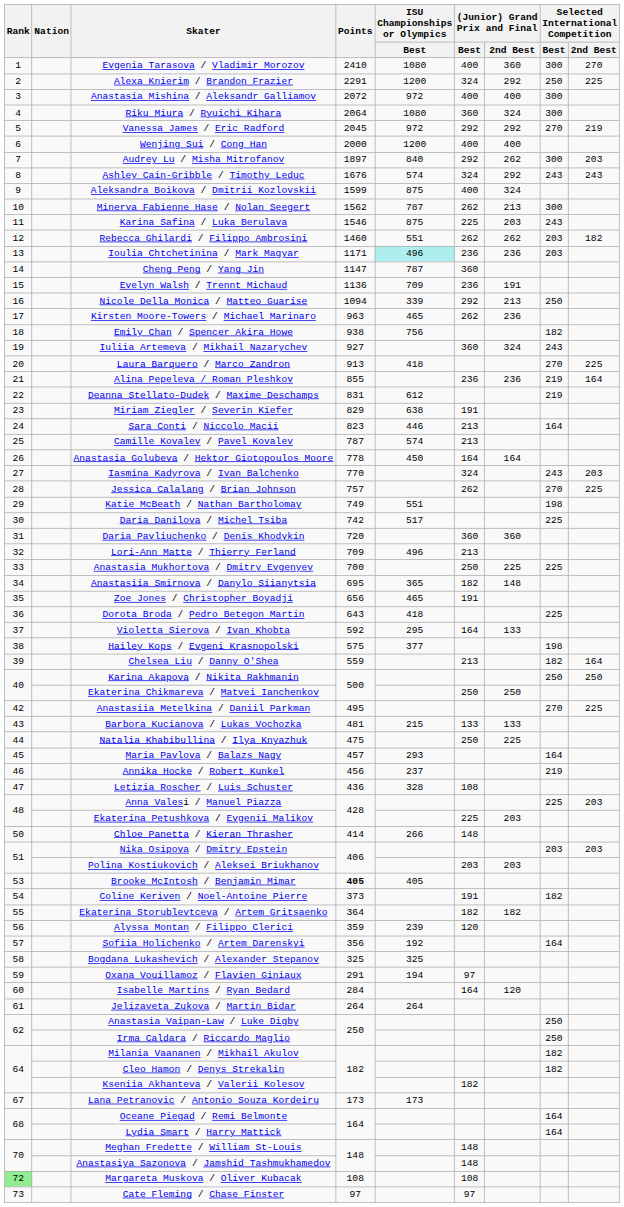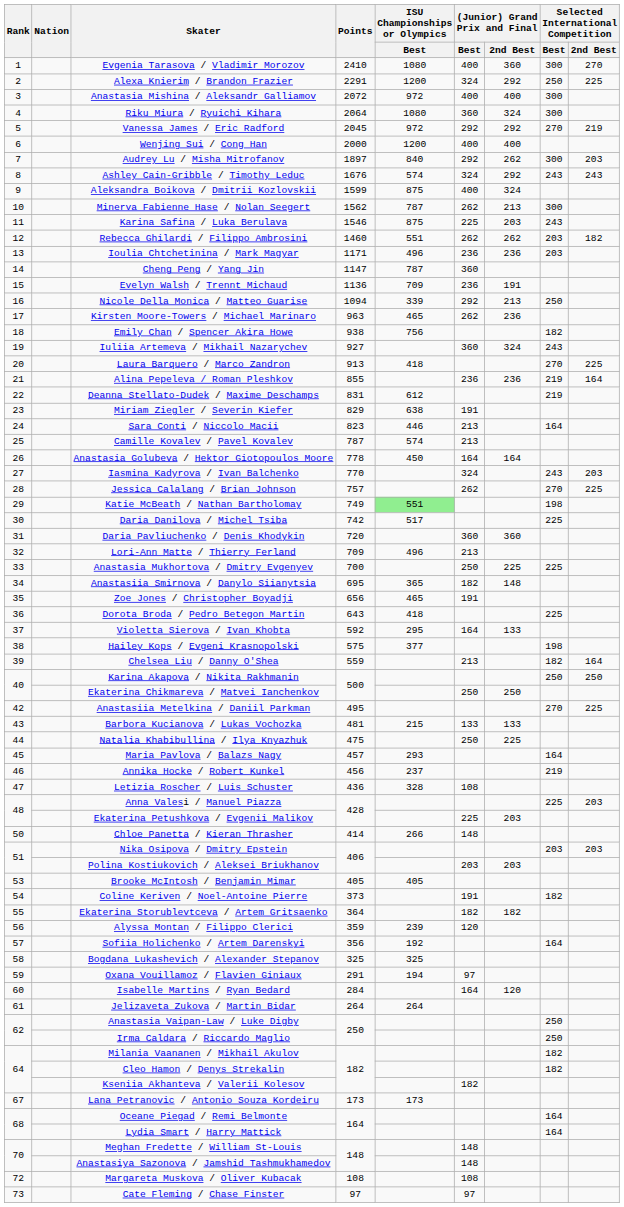(415, 254) paleturquoise background -> (415, 254) no background
(415, 505) no background -> (415, 505) lightgreen background
(355, 881) bold -> (355, 881) normal
(18, 1179) lightgreen background -> (18, 1179) no background
